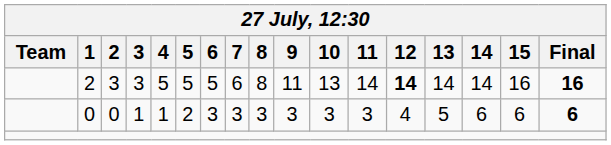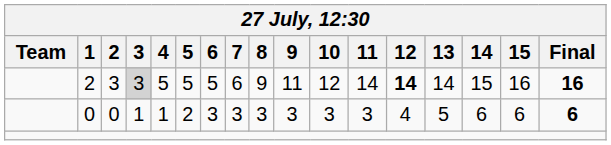(139, 83) no background -> (139, 83) lightgrey background
(262, 83) 8 -> (262, 83) 9
(329, 83) 13 -> (329, 83) 12
(481, 83) 14 -> (481, 83) 15
